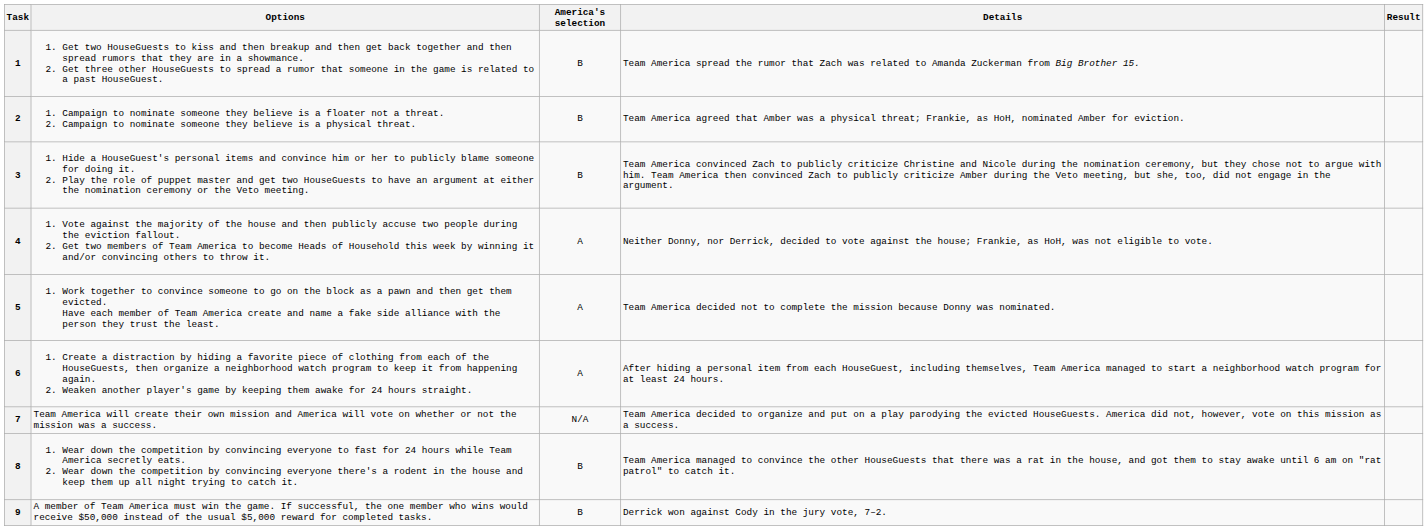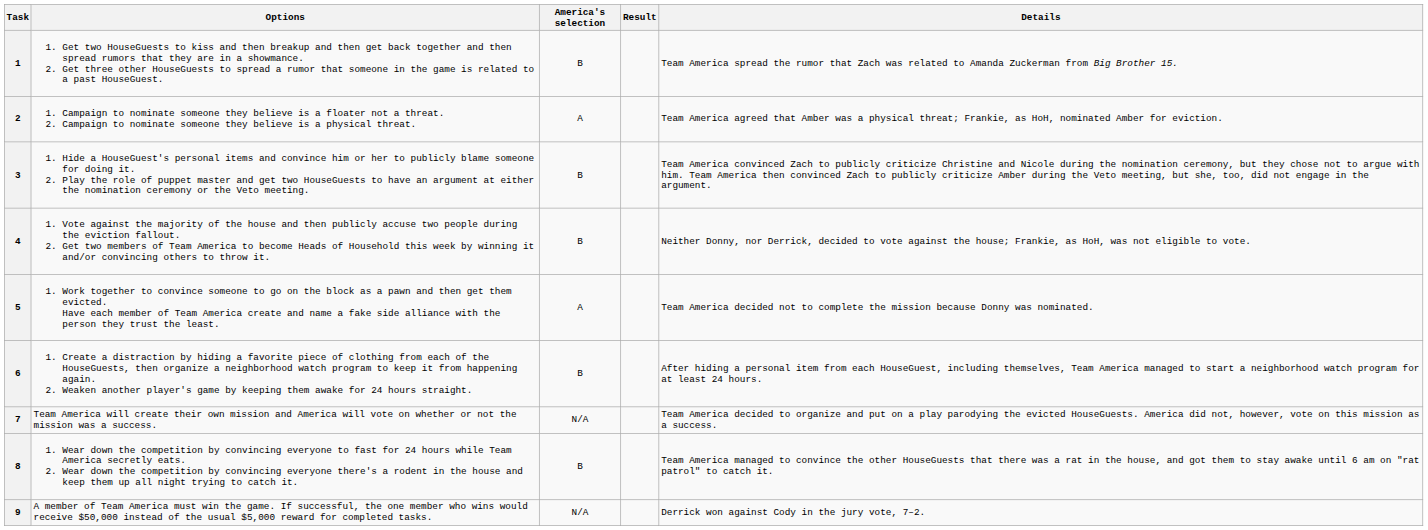columns swapped: (1003, 17) <-> (1404, 17)
(580, 119) B -> (580, 119) A
(580, 241) A -> (580, 241) B
(580, 374) A -> (580, 374) B
(580, 513) B -> (580, 513) N/A
